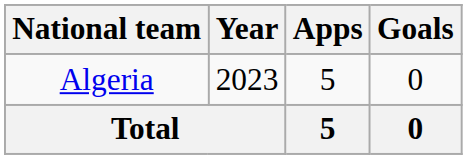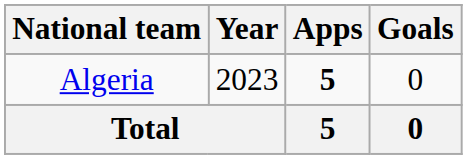(328, 79) normal -> (328, 79) bold
